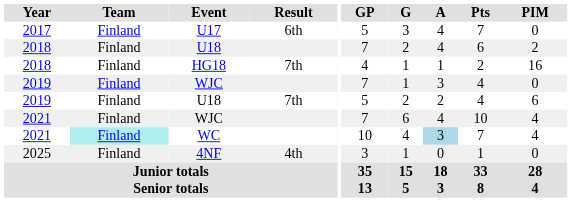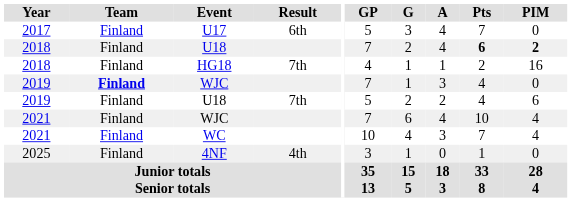(481, 48) normal -> (482, 48) bold
(535, 48) normal -> (536, 48) bold
(119, 83) normal -> (122, 83) bold
(119, 136) paleturquoise background -> (122, 136) no background
(441, 136) lightblue background -> (442, 136) no background
